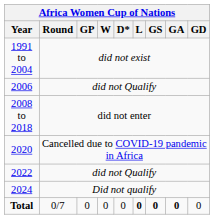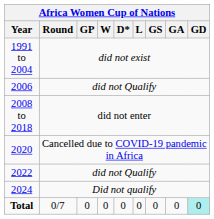(139, 206) bold -> (139, 206) normal
(155, 206) bold -> (155, 206) normal
(177, 206) bold -> (177, 206) normal
(199, 206) no background -> (199, 206) paleturquoise background
